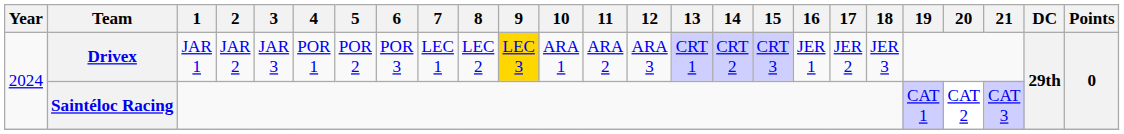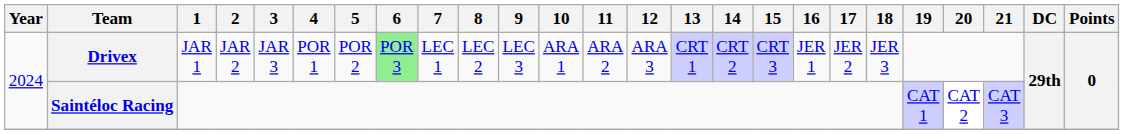(397, 56) no background -> (397, 56) lightgreen background
(519, 56) gold background -> (519, 56) no background
